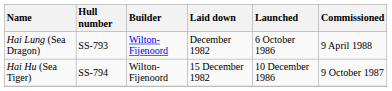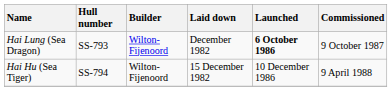(275, 45) normal -> (276, 45) bold
(347, 45) 9 April 1988 -> (352, 45) 9 October 1987
(352, 72) 9 October 1987 -> (347, 72) 9 April 1988
